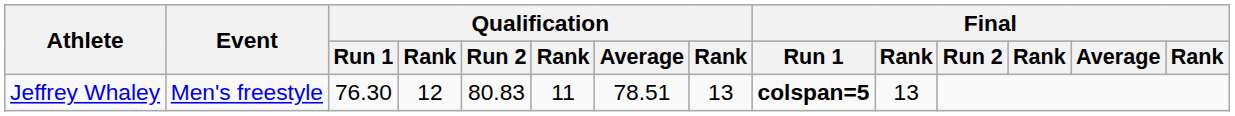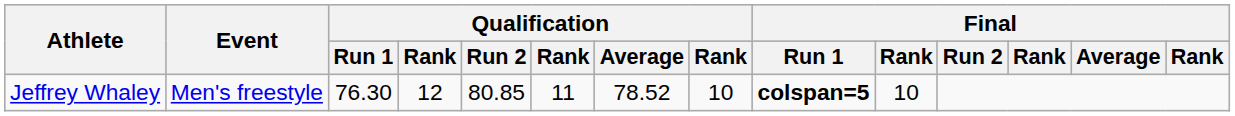(497, 93) 80.83 -> (497, 93) 80.85
(642, 93) 78.51 -> (642, 93) 78.52
(721, 93) 13 -> (721, 93) 10
(906, 93) 13 -> (906, 93) 10
